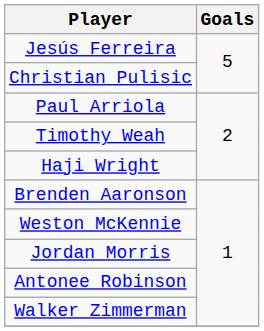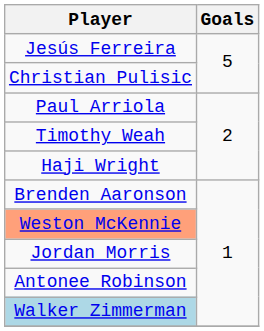(100, 224) no background -> (100, 224) lightsalmon background
(100, 312) no background -> (100, 312) lightblue background
